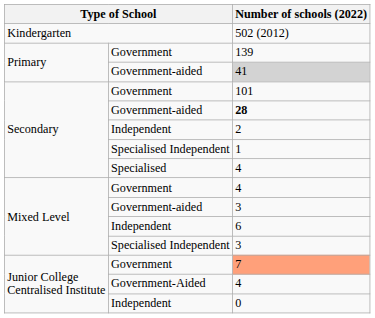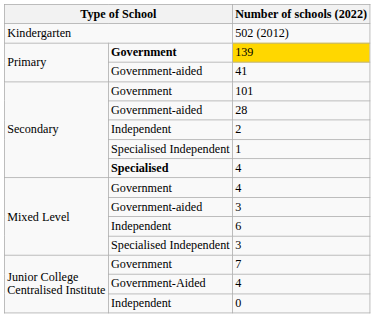(141, 52) normal -> (144, 52) bold
(244, 52) no background -> (244, 52) gold background
(241, 71) lightgrey background -> (241, 71) no background
(241, 110) bold -> (241, 110) normal
(139, 168) normal -> (140, 168) bold
(238, 264) lightsalmon background -> (238, 264) no background
